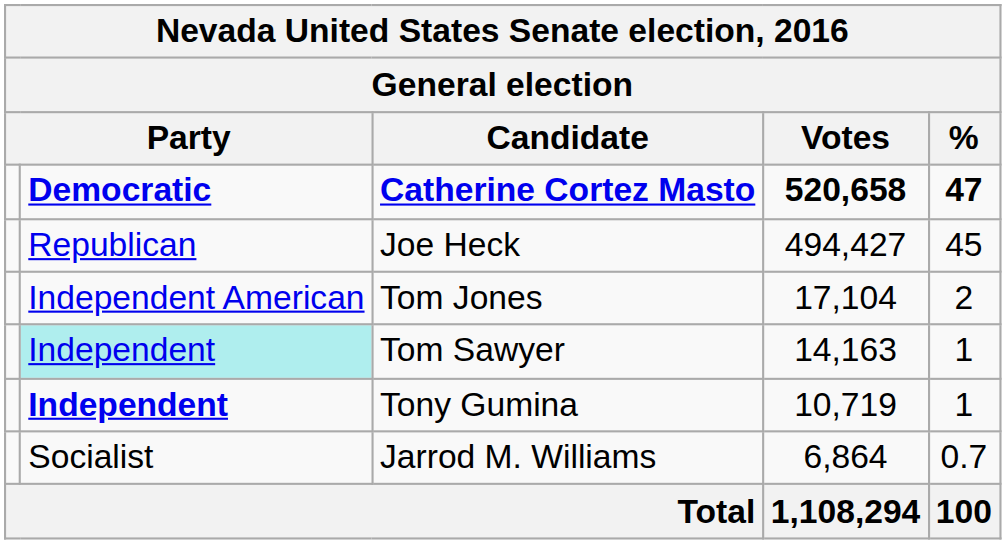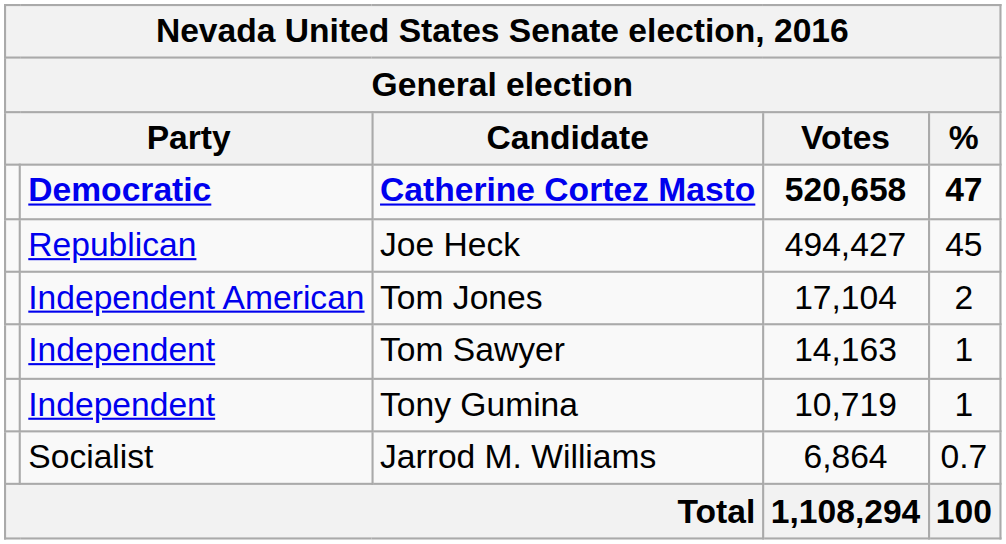(122, 350) paleturquoise background -> (122, 350) no background
(128, 404) bold -> (122, 404) normal
